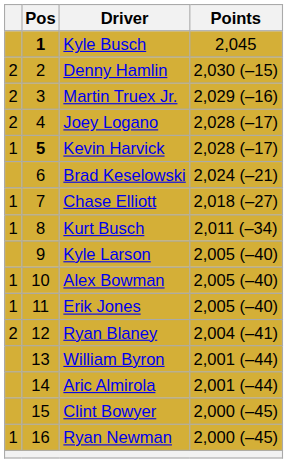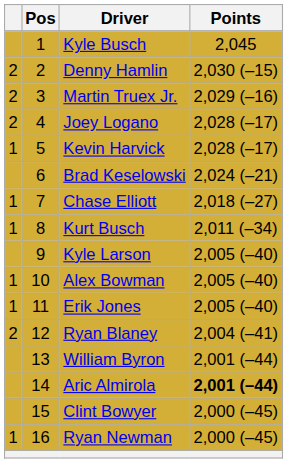(40, 44) bold -> (40, 44) normal
(40, 149) bold -> (40, 149) normal
(236, 385) normal -> (236, 385) bold
